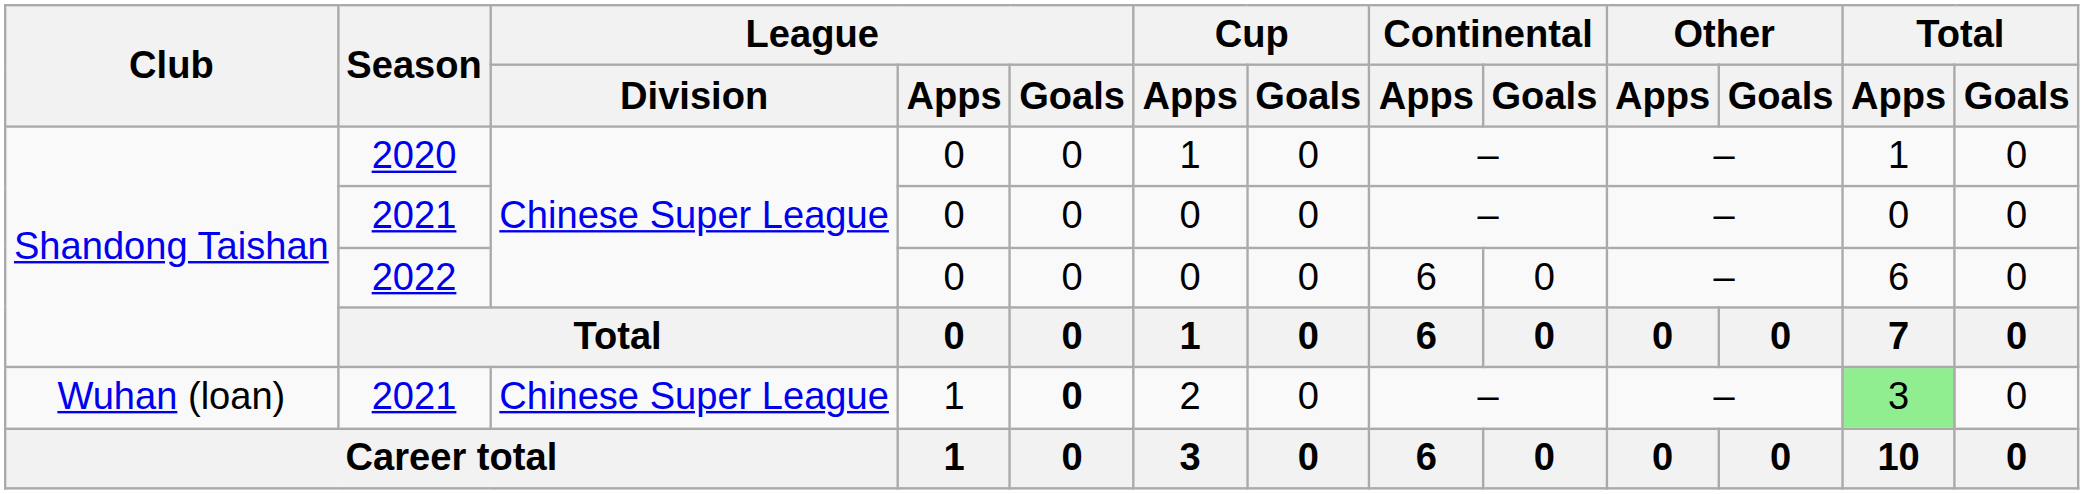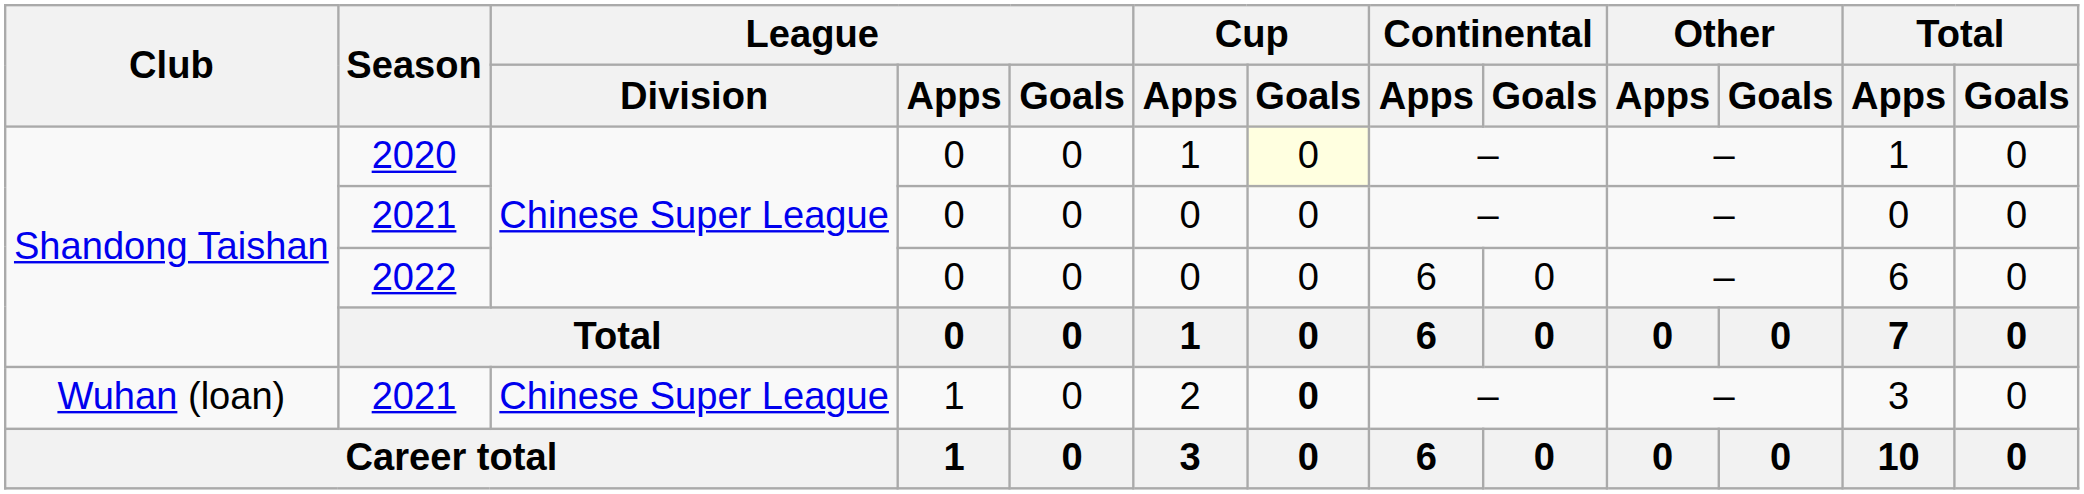(1308, 155) no background -> (1308, 155) lightyellow background
(1072, 397) bold -> (1072, 397) normal
(1308, 397) normal -> (1308, 397) bold
(1899, 397) lightgreen background -> (1899, 397) no background
